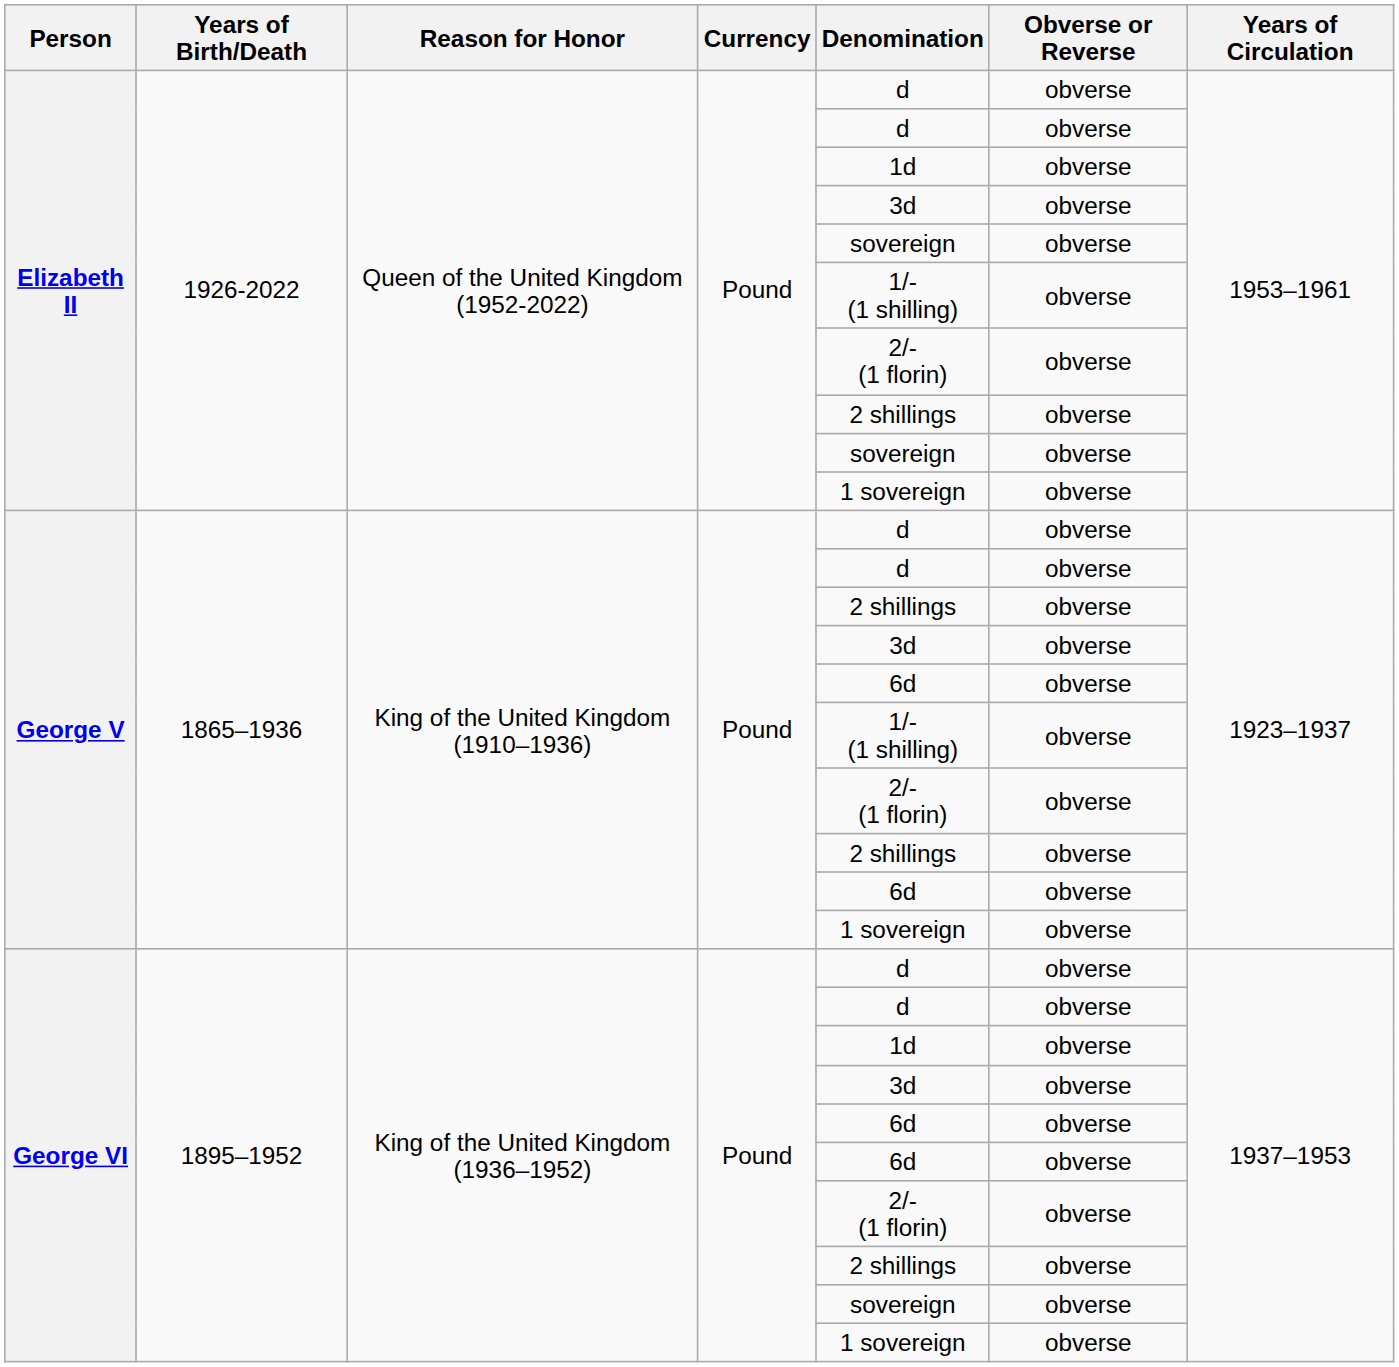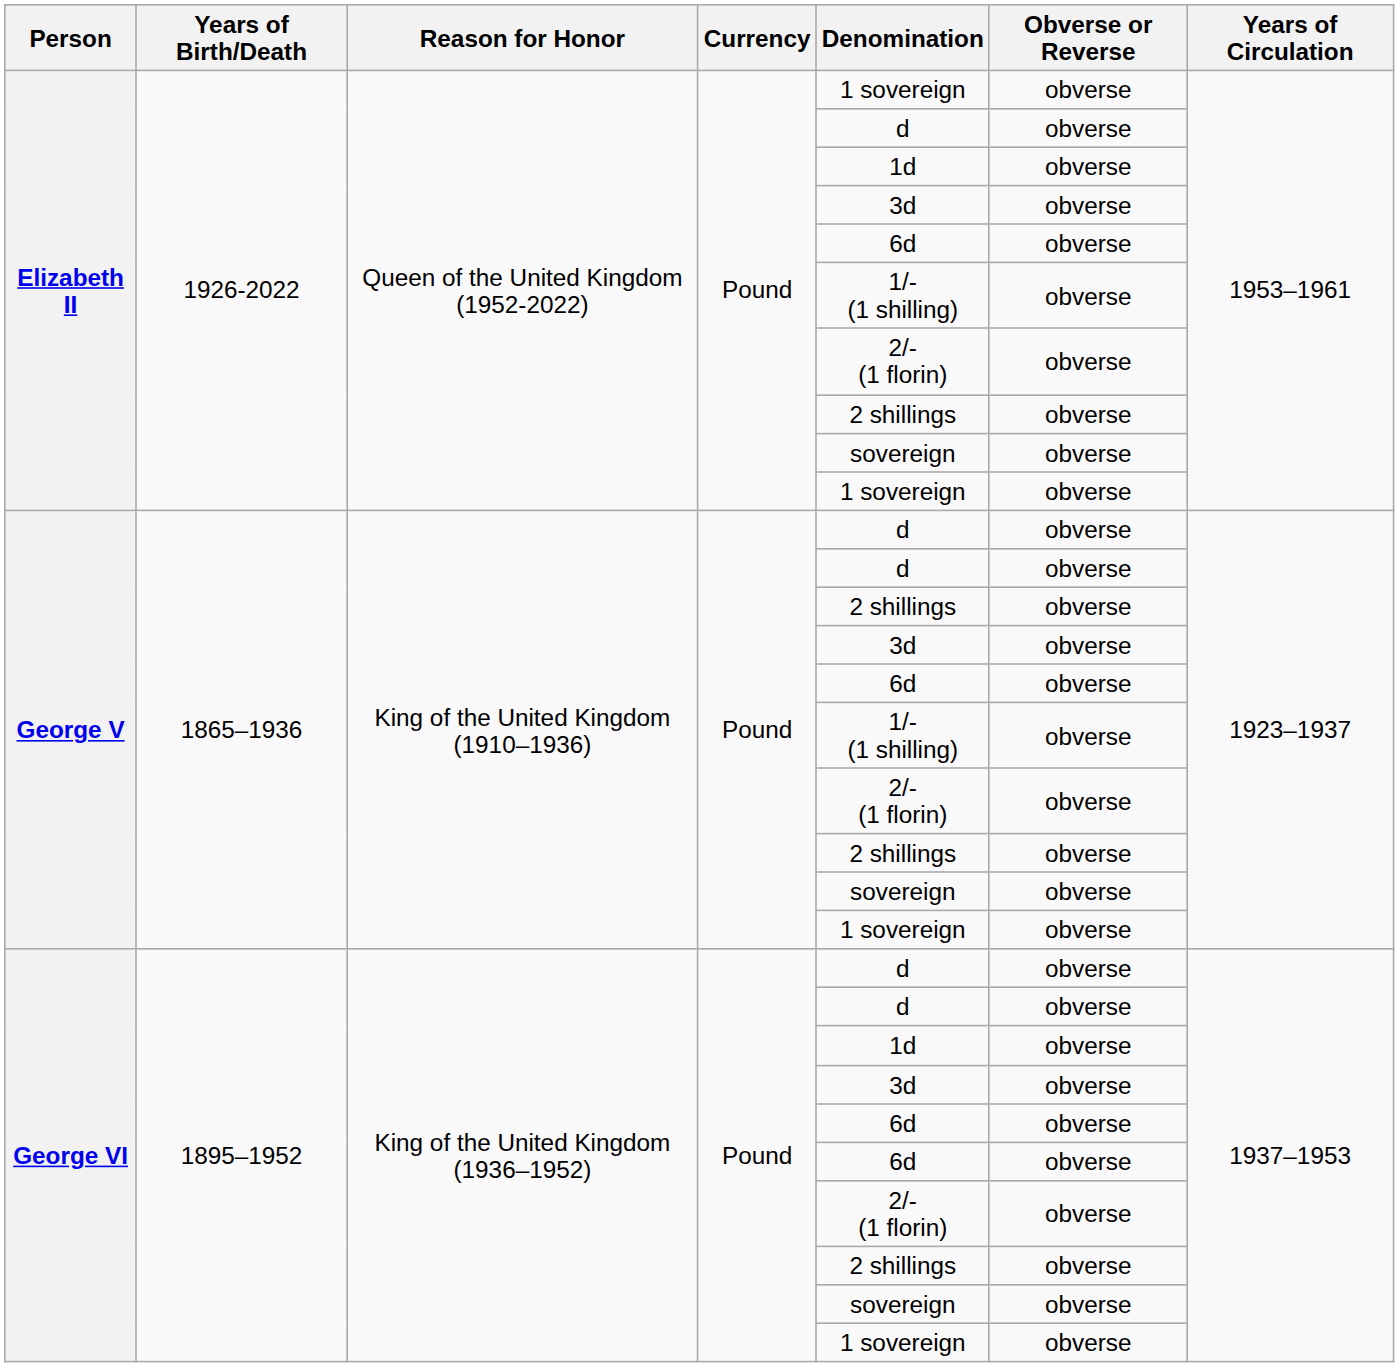(903, 90) d -> (903, 90) 1 sovereign
(903, 244) sovereign -> (903, 244) 6d
(903, 892) 6d -> (903, 892) sovereign
